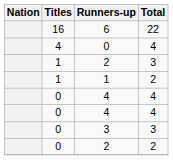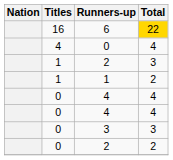(153, 29) no background -> (153, 29) gold background
